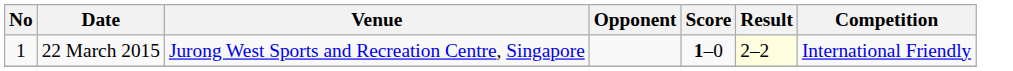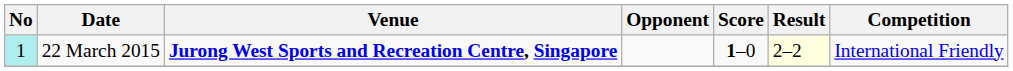(21, 50) no background -> (21, 50) paleturquoise background
(377, 50) normal -> (393, 50) bold
